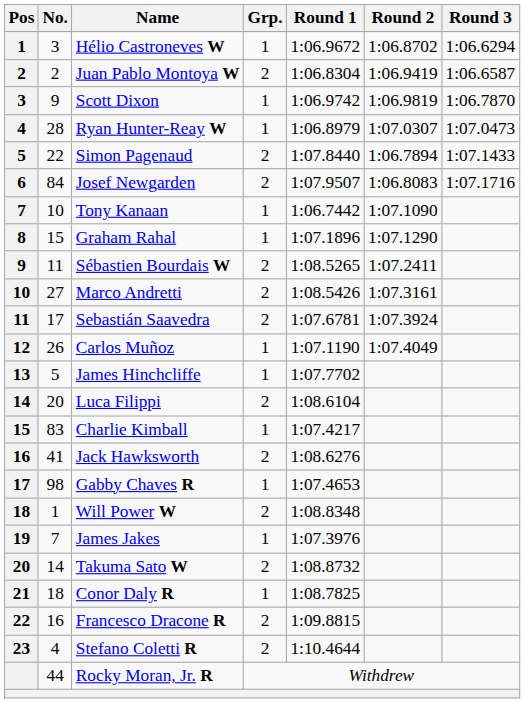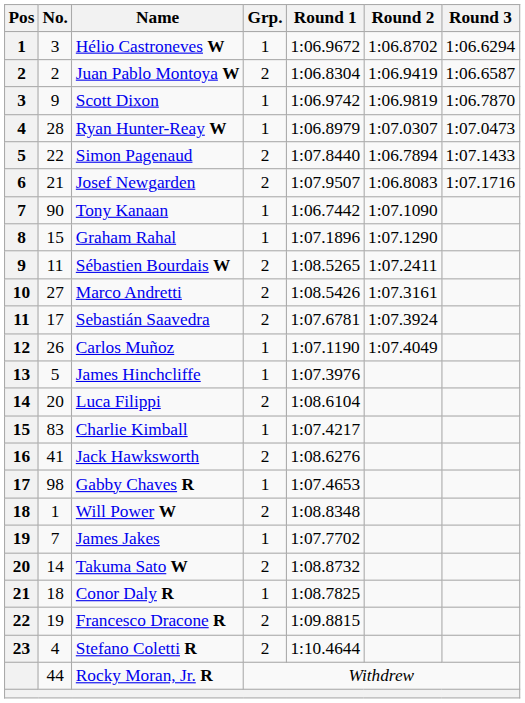(55, 182) 84 -> (55, 182) 21
(55, 210) 10 -> (55, 210) 90
(325, 374) 1:07.7702 -> (325, 374) 1:07.3976
(325, 538) 1:07.3976 -> (325, 538) 1:07.7702
(55, 621) 16 -> (55, 621) 19
